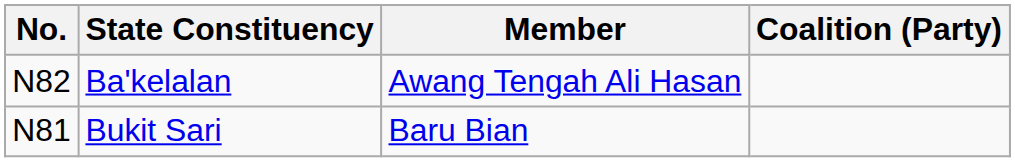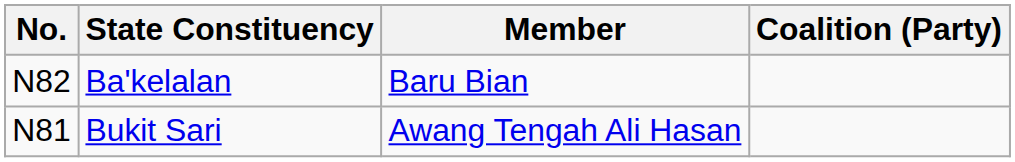(565, 80) Awang Tengah Ali Hasan -> (458, 80) Baru Bian
(458, 130) Baru Bian -> (565, 130) Awang Tengah Ali Hasan
